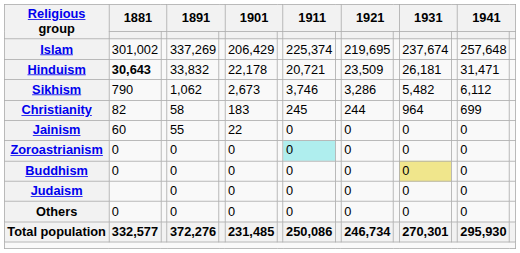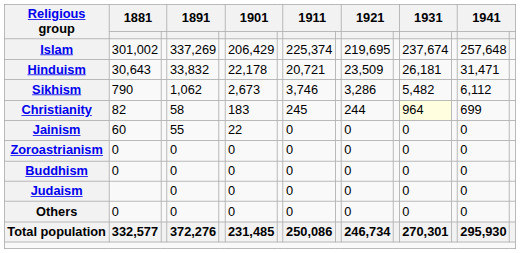(131, 69) bold -> (131, 69) normal
(413, 110) no background -> (413, 110) lightyellow background
(290, 150) paleturquoise background -> (290, 150) no background
(406, 171) khaki background -> (406, 171) no background
